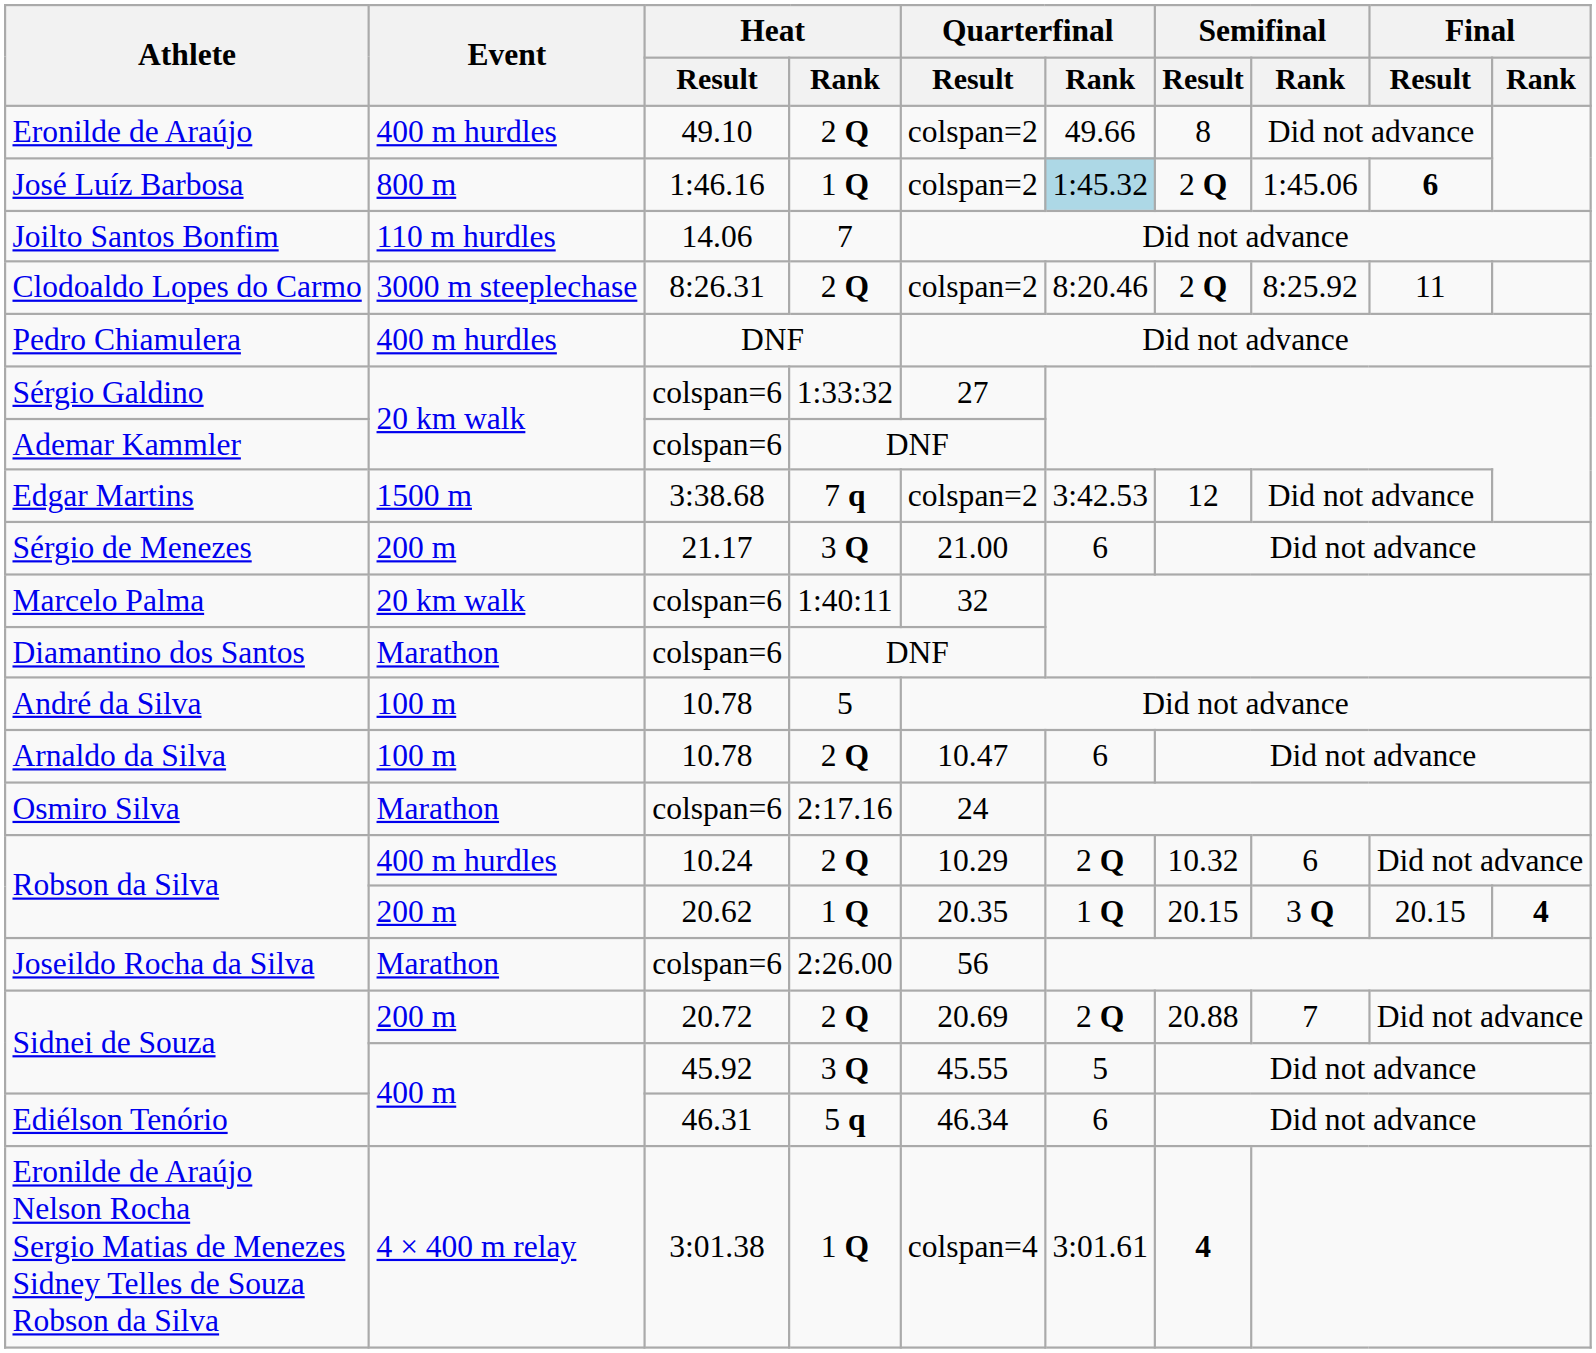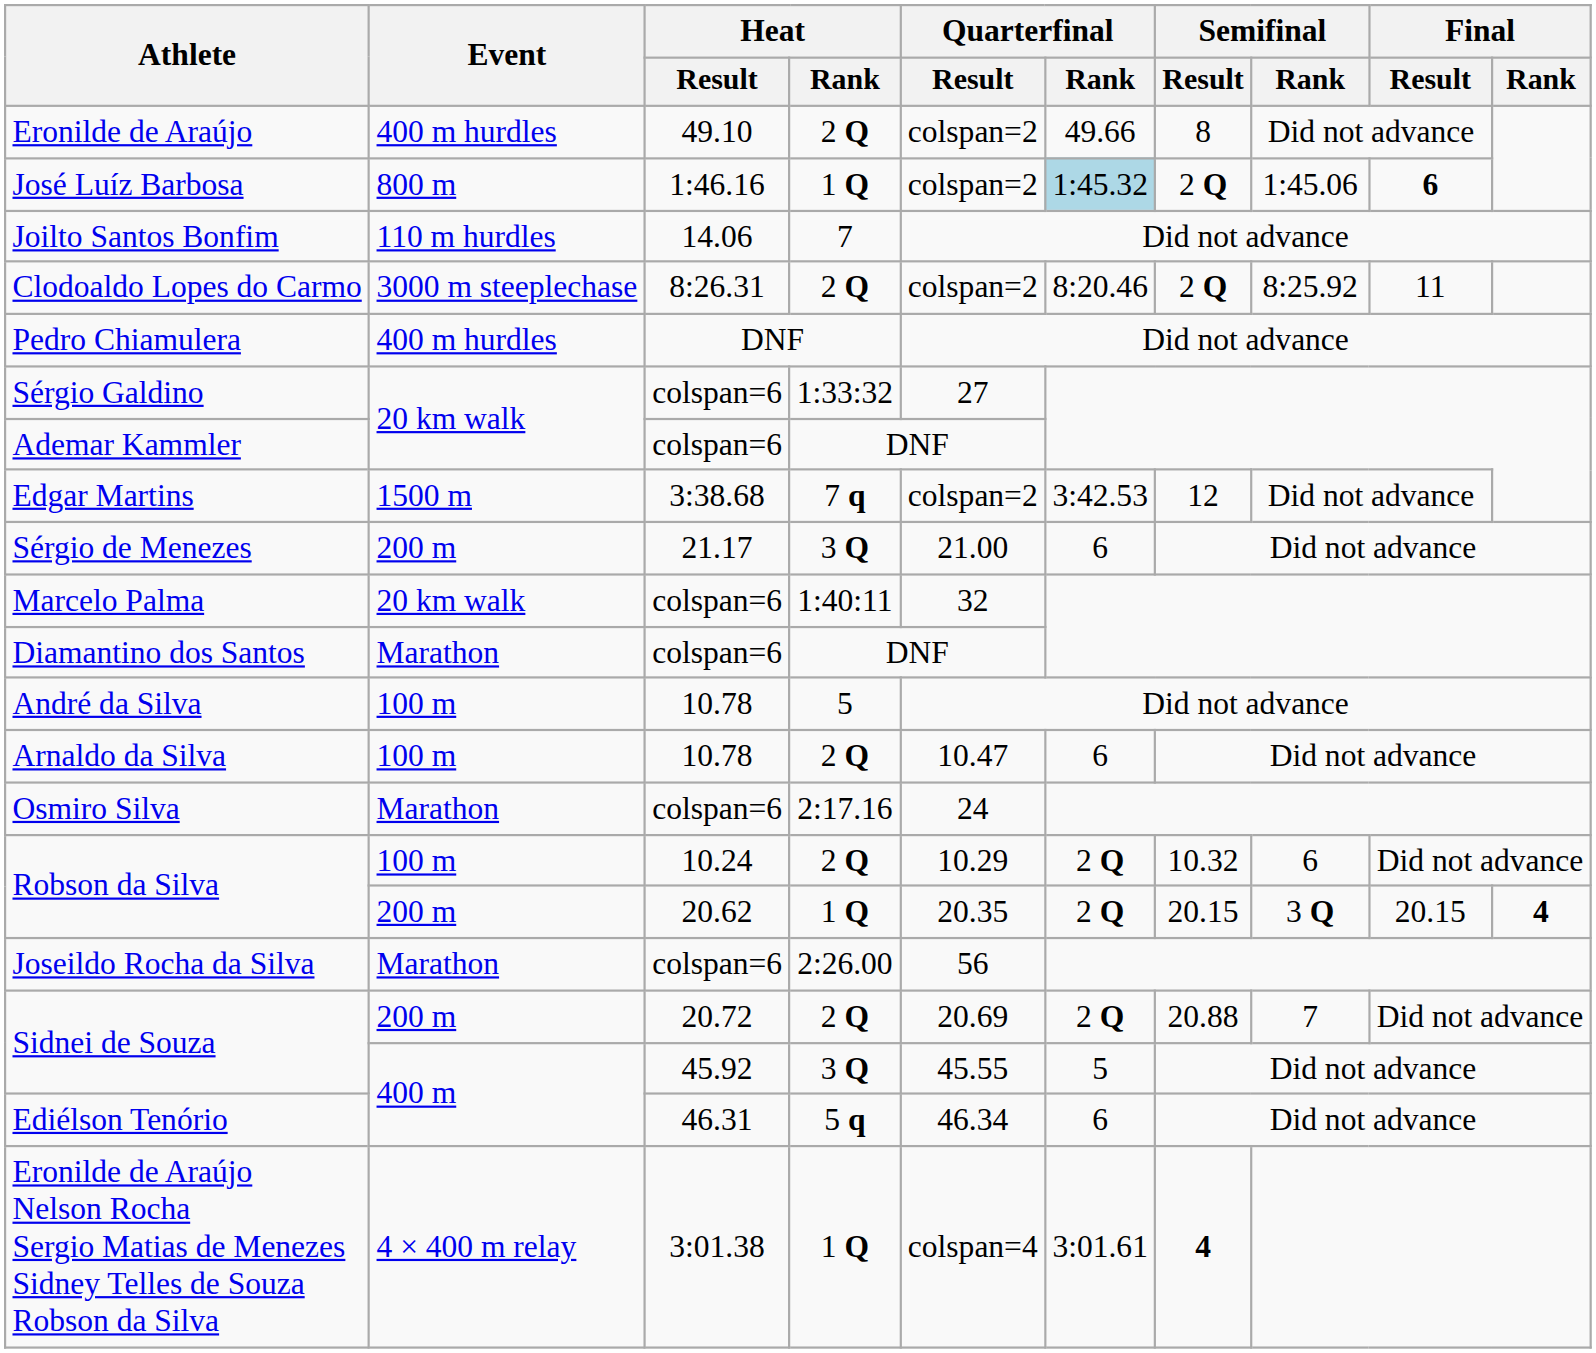(467, 860) 400 m hurdles -> (416, 860) 100 m
(1100, 912) 1 Q -> (1100, 912) 2 Q
